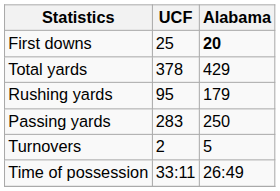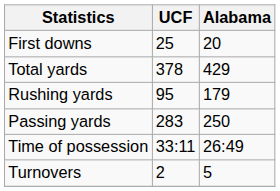(212, 43) bold -> (212, 43) normal
rows swapped: (45, 147) <-> (78, 173)
